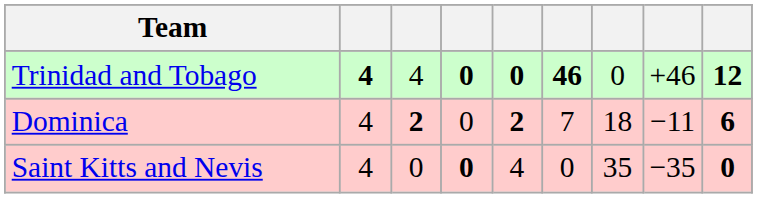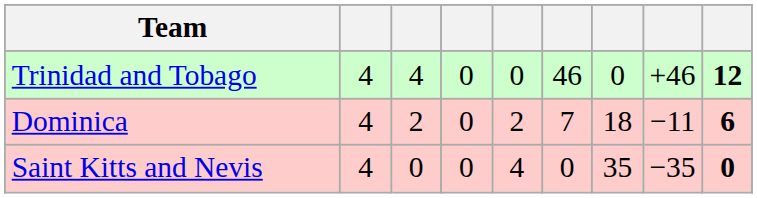(366, 74) bold -> (366, 74) normal
(466, 74) bold -> (466, 74) normal
(517, 74) bold -> (517, 74) normal
(567, 74) bold -> (567, 74) normal
(416, 121) bold -> (416, 121) normal
(517, 121) bold -> (517, 121) normal
(466, 167) bold -> (466, 167) normal
